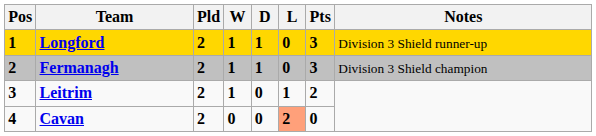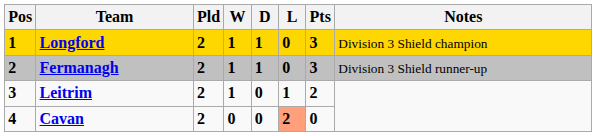(413, 43) Division 3 Shield runner-up -> (413, 43) Division 3 Shield champion
(413, 68) Division 3 Shield champion -> (413, 68) Division 3 Shield runner-up
